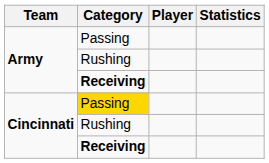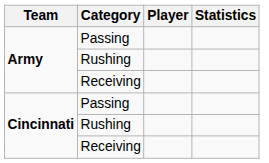(113, 81) bold -> (111, 81) normal
(105, 103) gold background -> (105, 103) no background
(113, 147) bold -> (111, 147) normal
